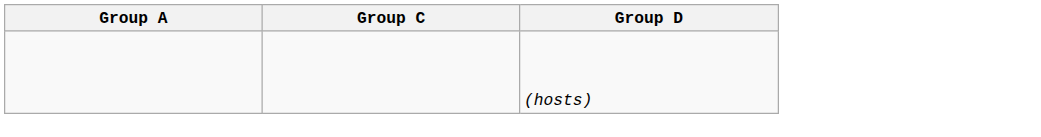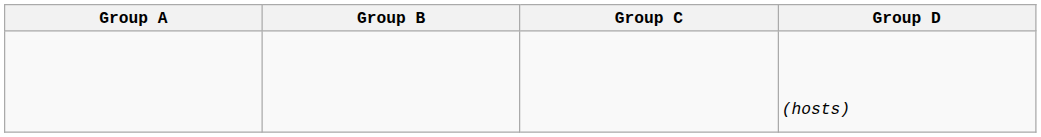+ column: (391, 18)
